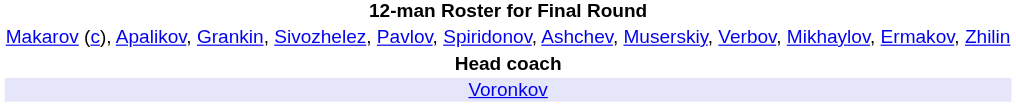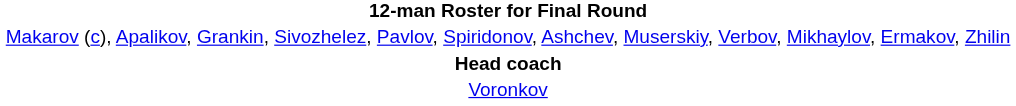(508, 89) lavender background -> (508, 89) no background
